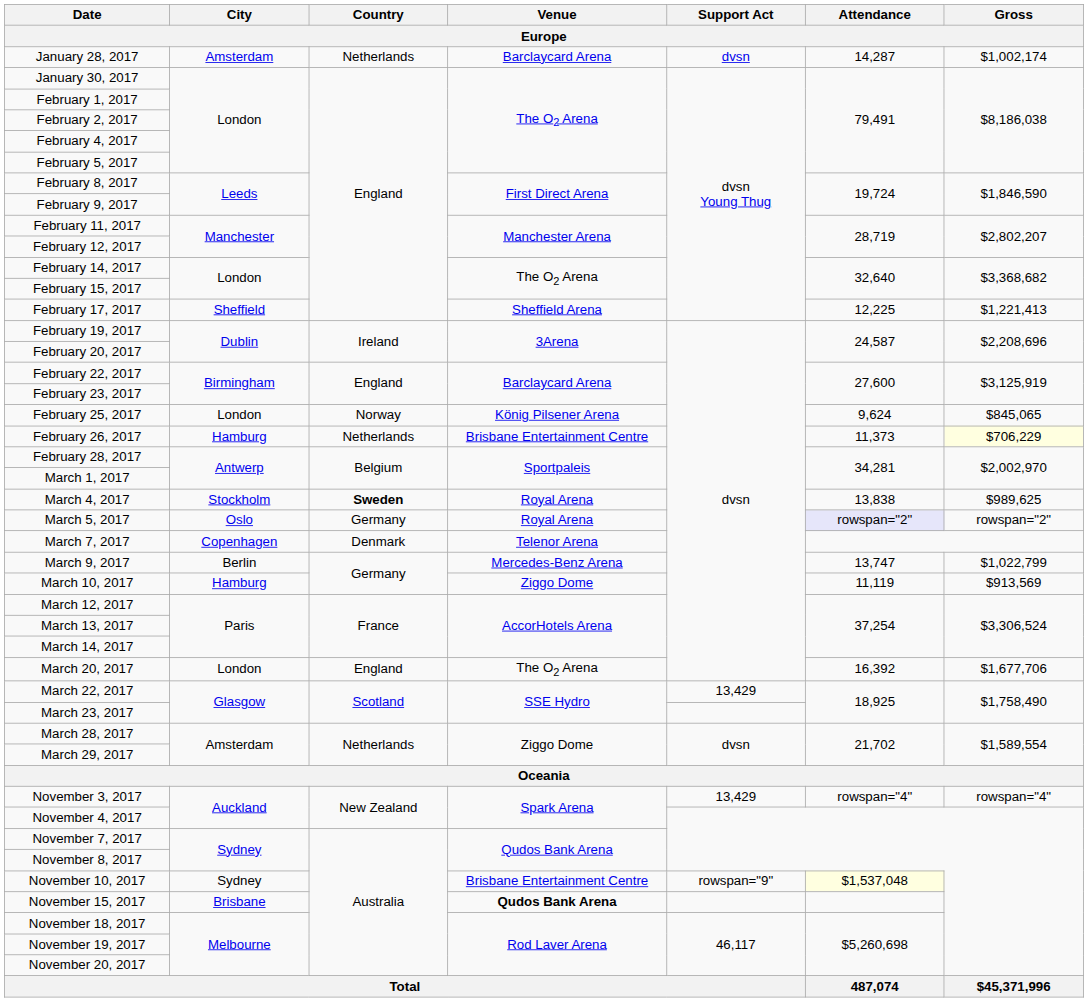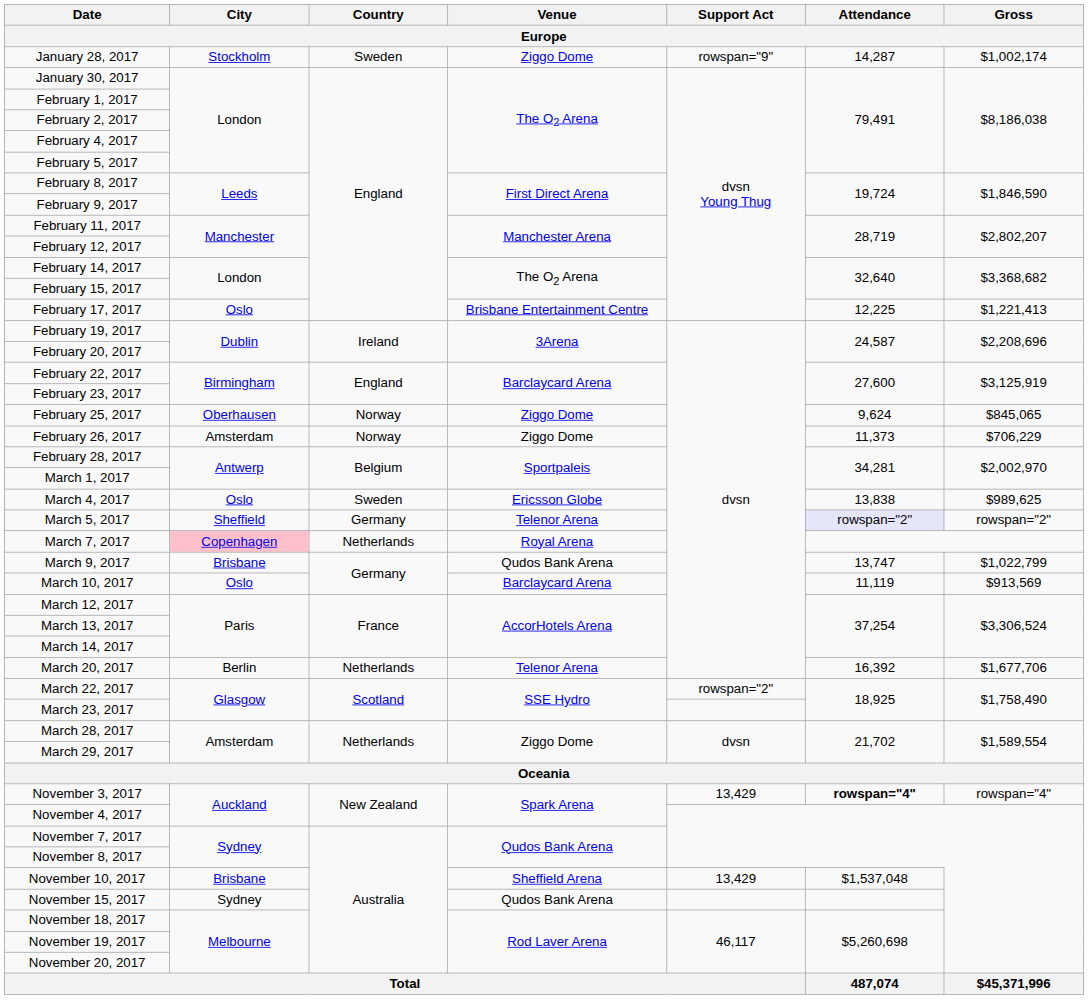(239, 57) Amsterdam -> (239, 57) Stockholm
(378, 57) Netherlands -> (378, 57) Sweden
(557, 57) Barclaycard Arena -> (557, 57) Ziggo Dome
(736, 57) dvsn -> (736, 57) rowspan="9"
(239, 309) Sheffield -> (239, 309) Oslo
(557, 309) Sheffield Arena -> (557, 309) Brisbane Entertainment Centre
(239, 415) London -> (239, 415) Oberhausen
(557, 415) König Pilsener Arena -> (557, 415) Ziggo Dome
(239, 436) Hamburg -> (239, 436) Amsterdam
(378, 436) Netherlands -> (378, 436) Norway
(557, 436) Brisbane Entertainment Centre -> (557, 436) Ziggo Dome
(1014, 436) lightyellow background -> (1014, 436) no background
(239, 499) Stockholm -> (239, 499) Oslo
(378, 499) bold -> (378, 499) normal
(557, 499) Royal Arena -> (557, 499) Ericsson Globe
(239, 520) Oslo -> (239, 520) Sheffield
(557, 520) Royal Arena -> (557, 520) Telenor Arena
(239, 541) no background -> (239, 541) pink background
(378, 541) Denmark -> (378, 541) Netherlands
(557, 541) Telenor Arena -> (557, 541) Royal Arena
(239, 562) Berlin -> (239, 562) Brisbane
(557, 562) Mercedes-Benz Arena -> (557, 562) Qudos Bank Arena
(239, 583) Hamburg -> (239, 583) Oslo
(557, 583) Ziggo Dome -> (557, 583) Barclaycard Arena
(239, 669) London -> (239, 667) Berlin
(378, 669) England -> (378, 667) Netherlands
(557, 669) The O2 Arena -> (557, 667) Telenor Arena
(736, 691) 13,429 -> (736, 688) rowspan="2"
(875, 796) normal -> (875, 794) bold
(239, 881) Sydney -> (239, 878) Brisbane
(557, 881) Brisbane Entertainment Centre -> (557, 878) Sheffield Arena
(736, 881) rowspan="9" -> (736, 878) 13,429
(875, 881) lightyellow background -> (875, 878) no background
(239, 902) Brisbane -> (239, 899) Sydney
(557, 902) bold -> (557, 899) normal
